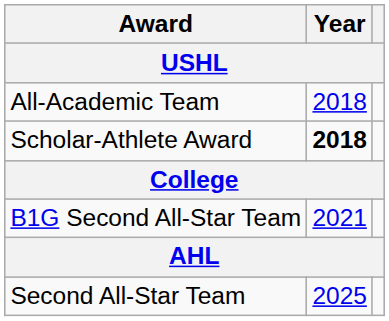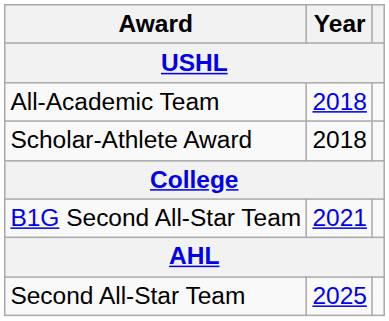(340, 140) bold -> (340, 140) normal
